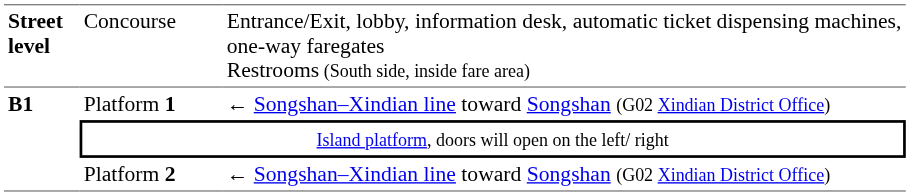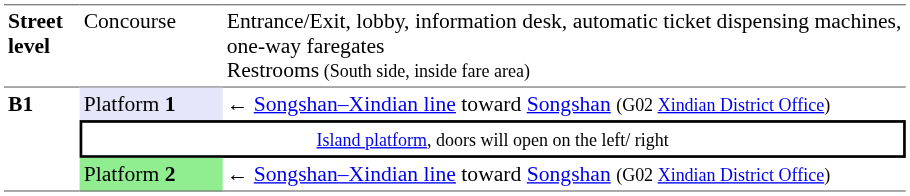(130, 103) no background -> (130, 103) lavender background
(130, 173) no background -> (130, 173) lightgreen background
